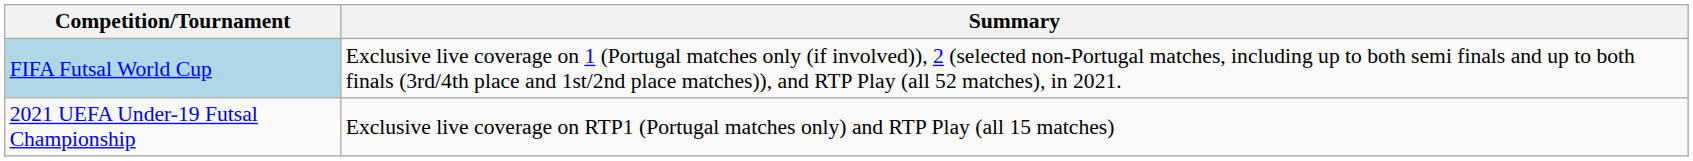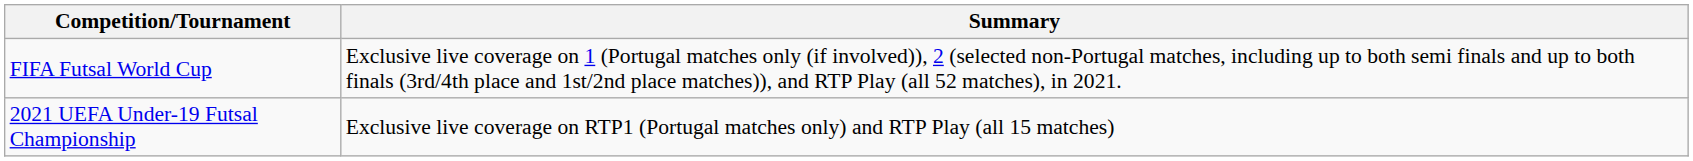(111, 68) lightblue background -> (111, 68) no background
